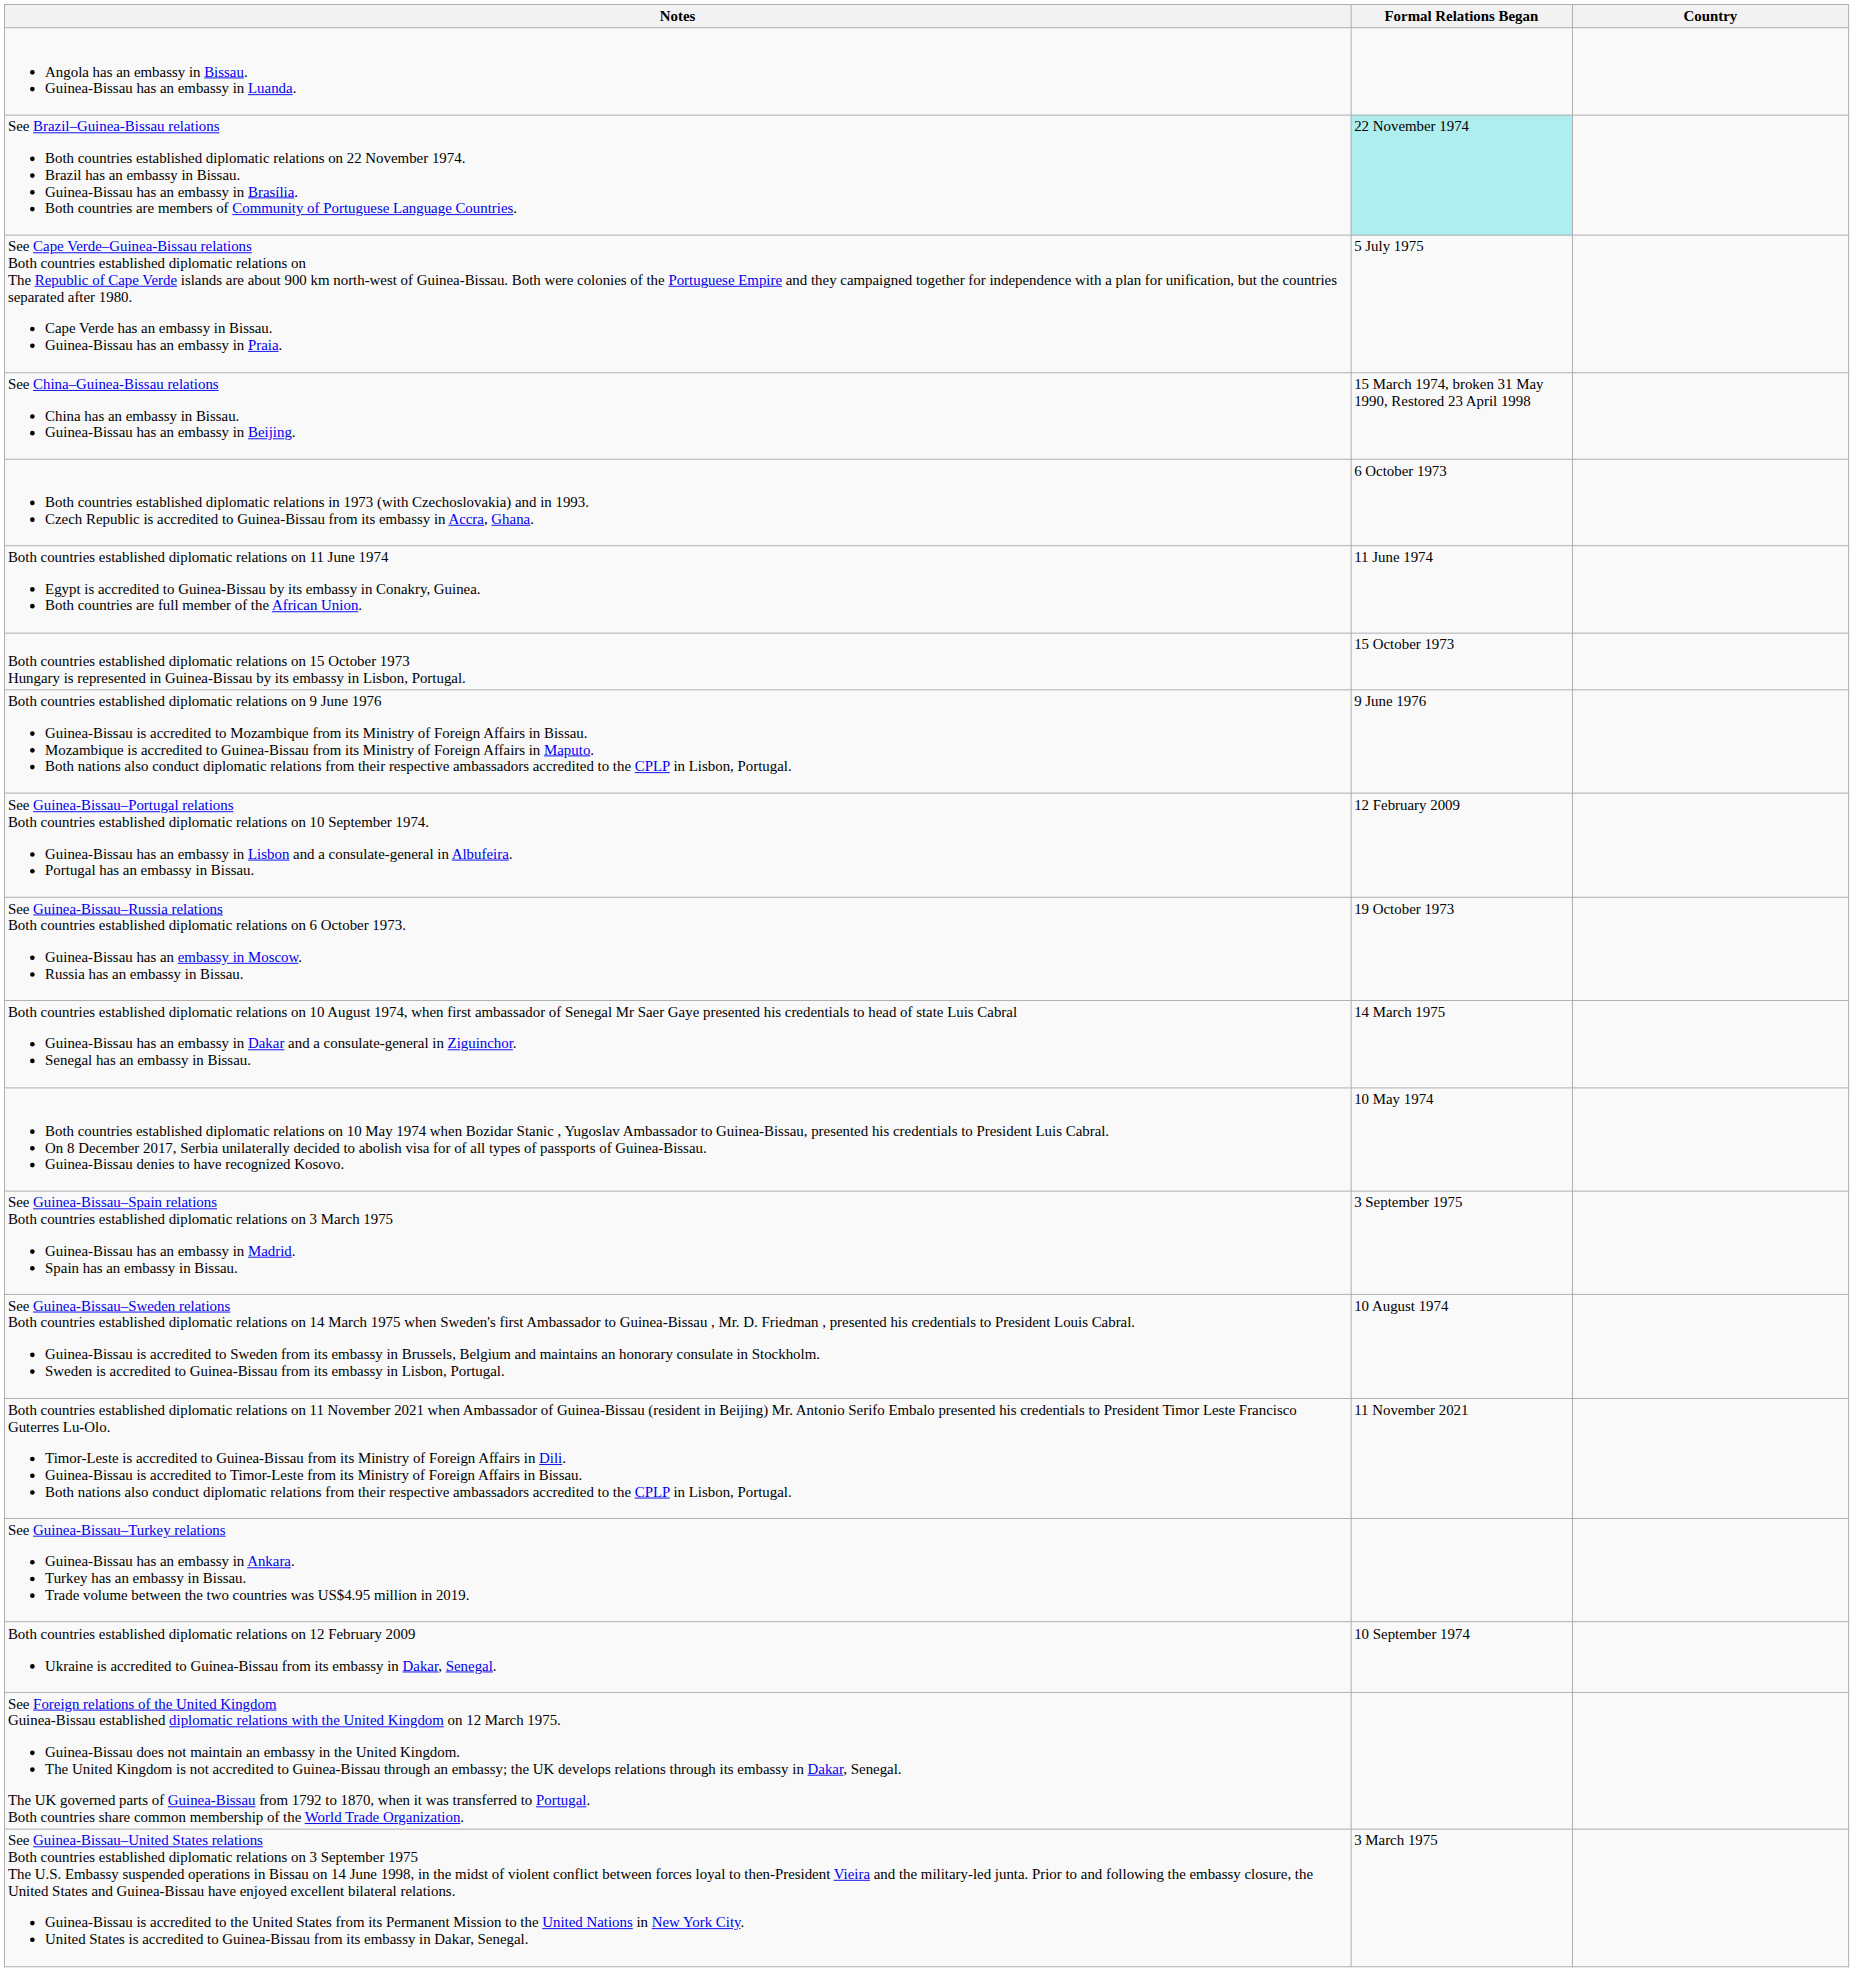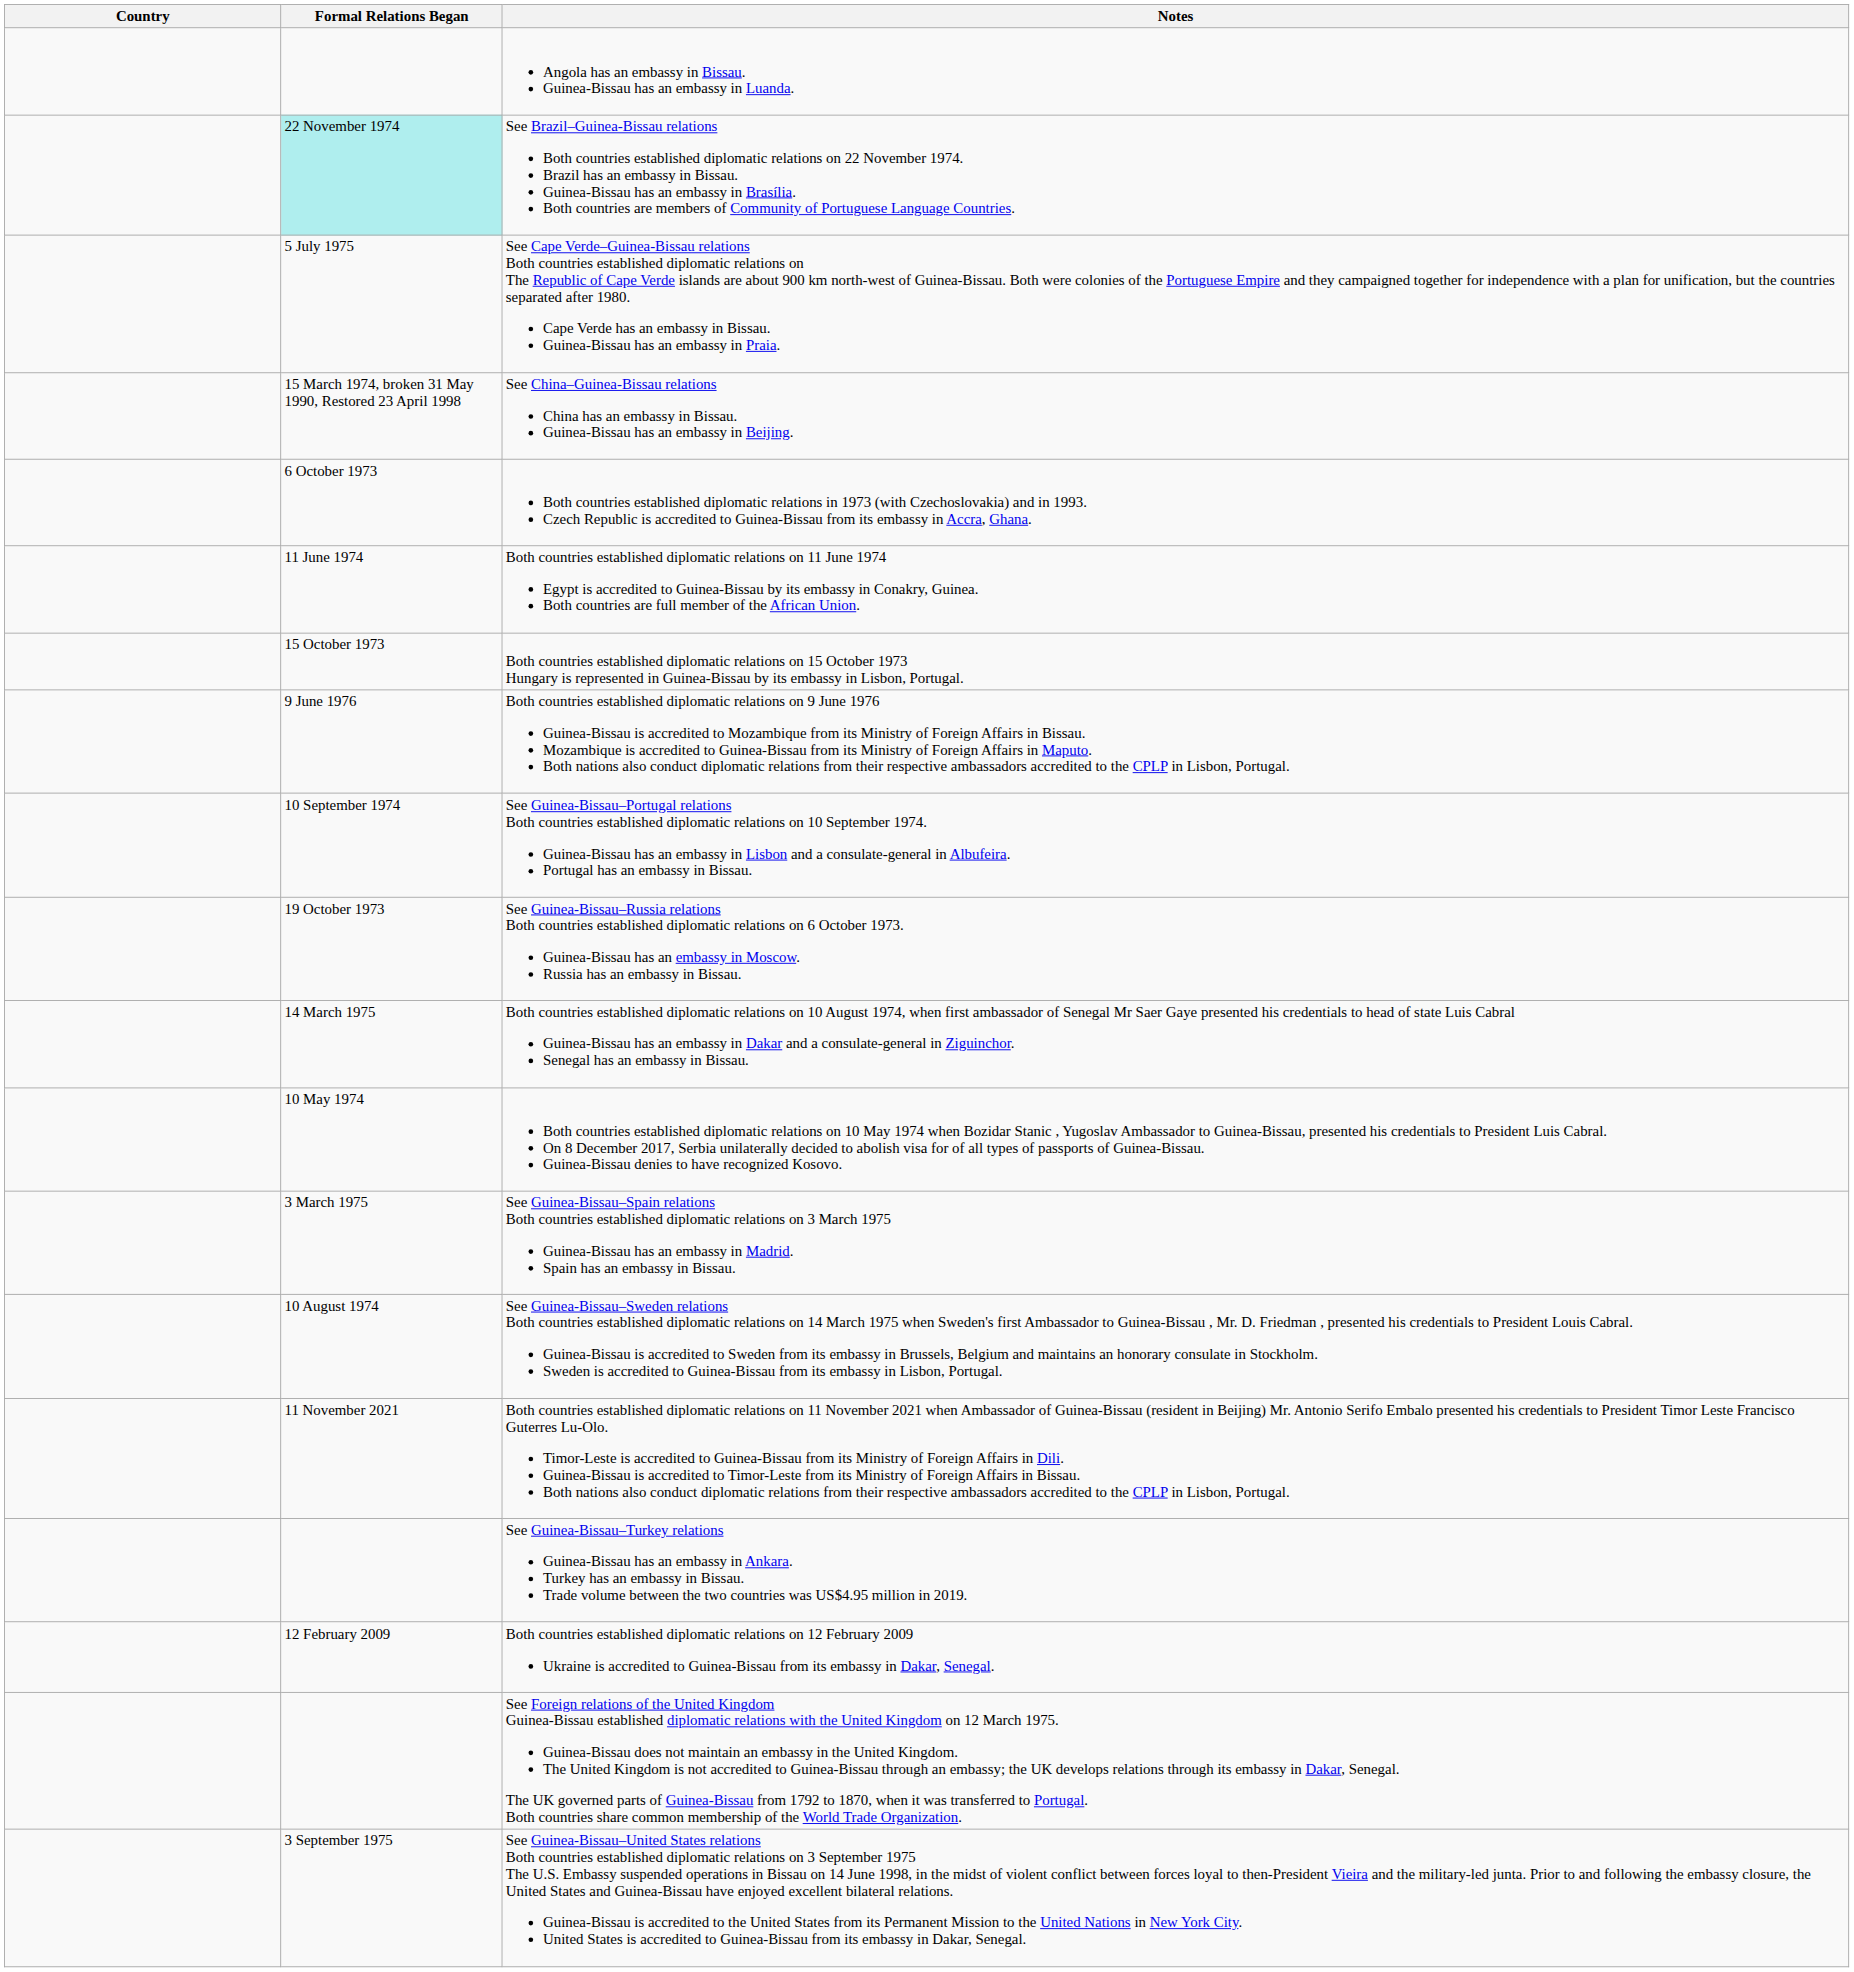columns swapped: (1710, 16) <-> (678, 16)
(1407, 805) 12 February 2009 -> (342, 805) 10 September 1974
(1408, 1202) 3 September 1975 -> (326, 1202) 3 March 1975
(1412, 1633) 10 September 1974 -> (337, 1633) 12 February 2009
(1396, 1841) 3 March 1975 -> (339, 1841) 3 September 1975
